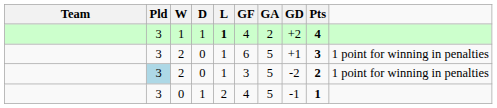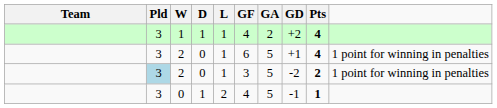(224, 34) bold -> (224, 34) normal
(318, 53) 3 -> (318, 53) 4
